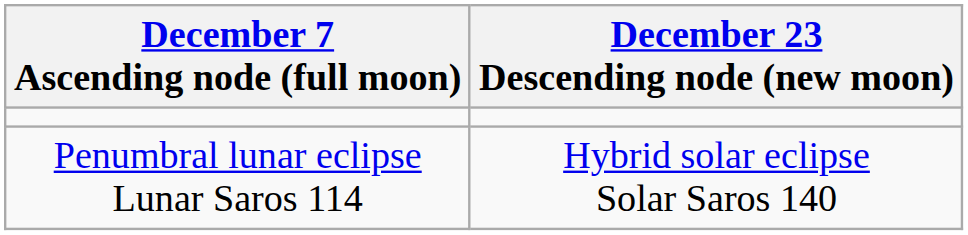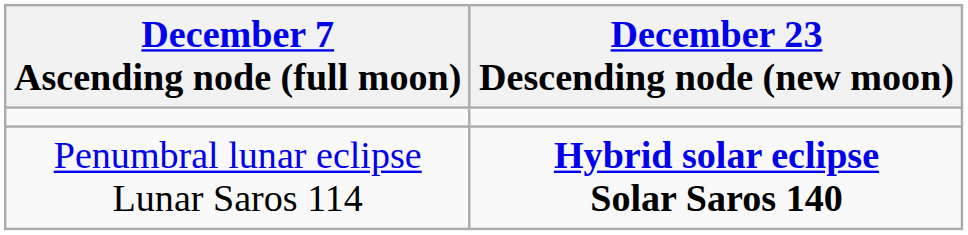(716, 176) normal -> (717, 176) bold
